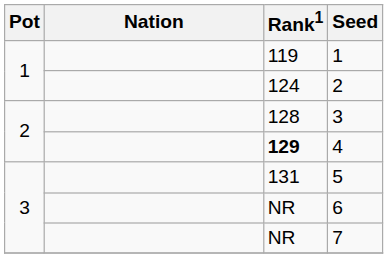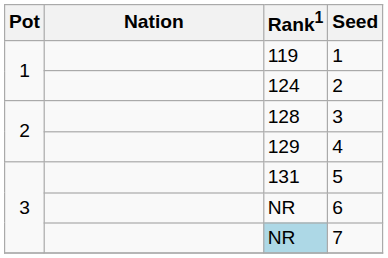(284, 146) bold -> (284, 146) normal
(282, 238) no background -> (282, 238) lightblue background
